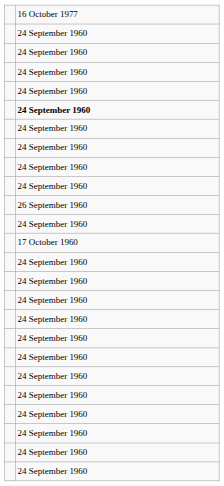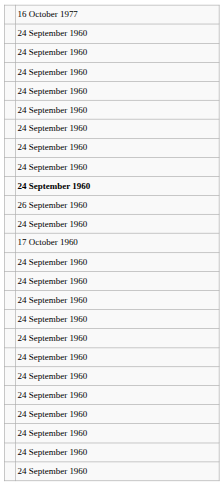(54, 109) bold -> (52, 109) normal
(52, 185) normal -> (54, 185) bold
